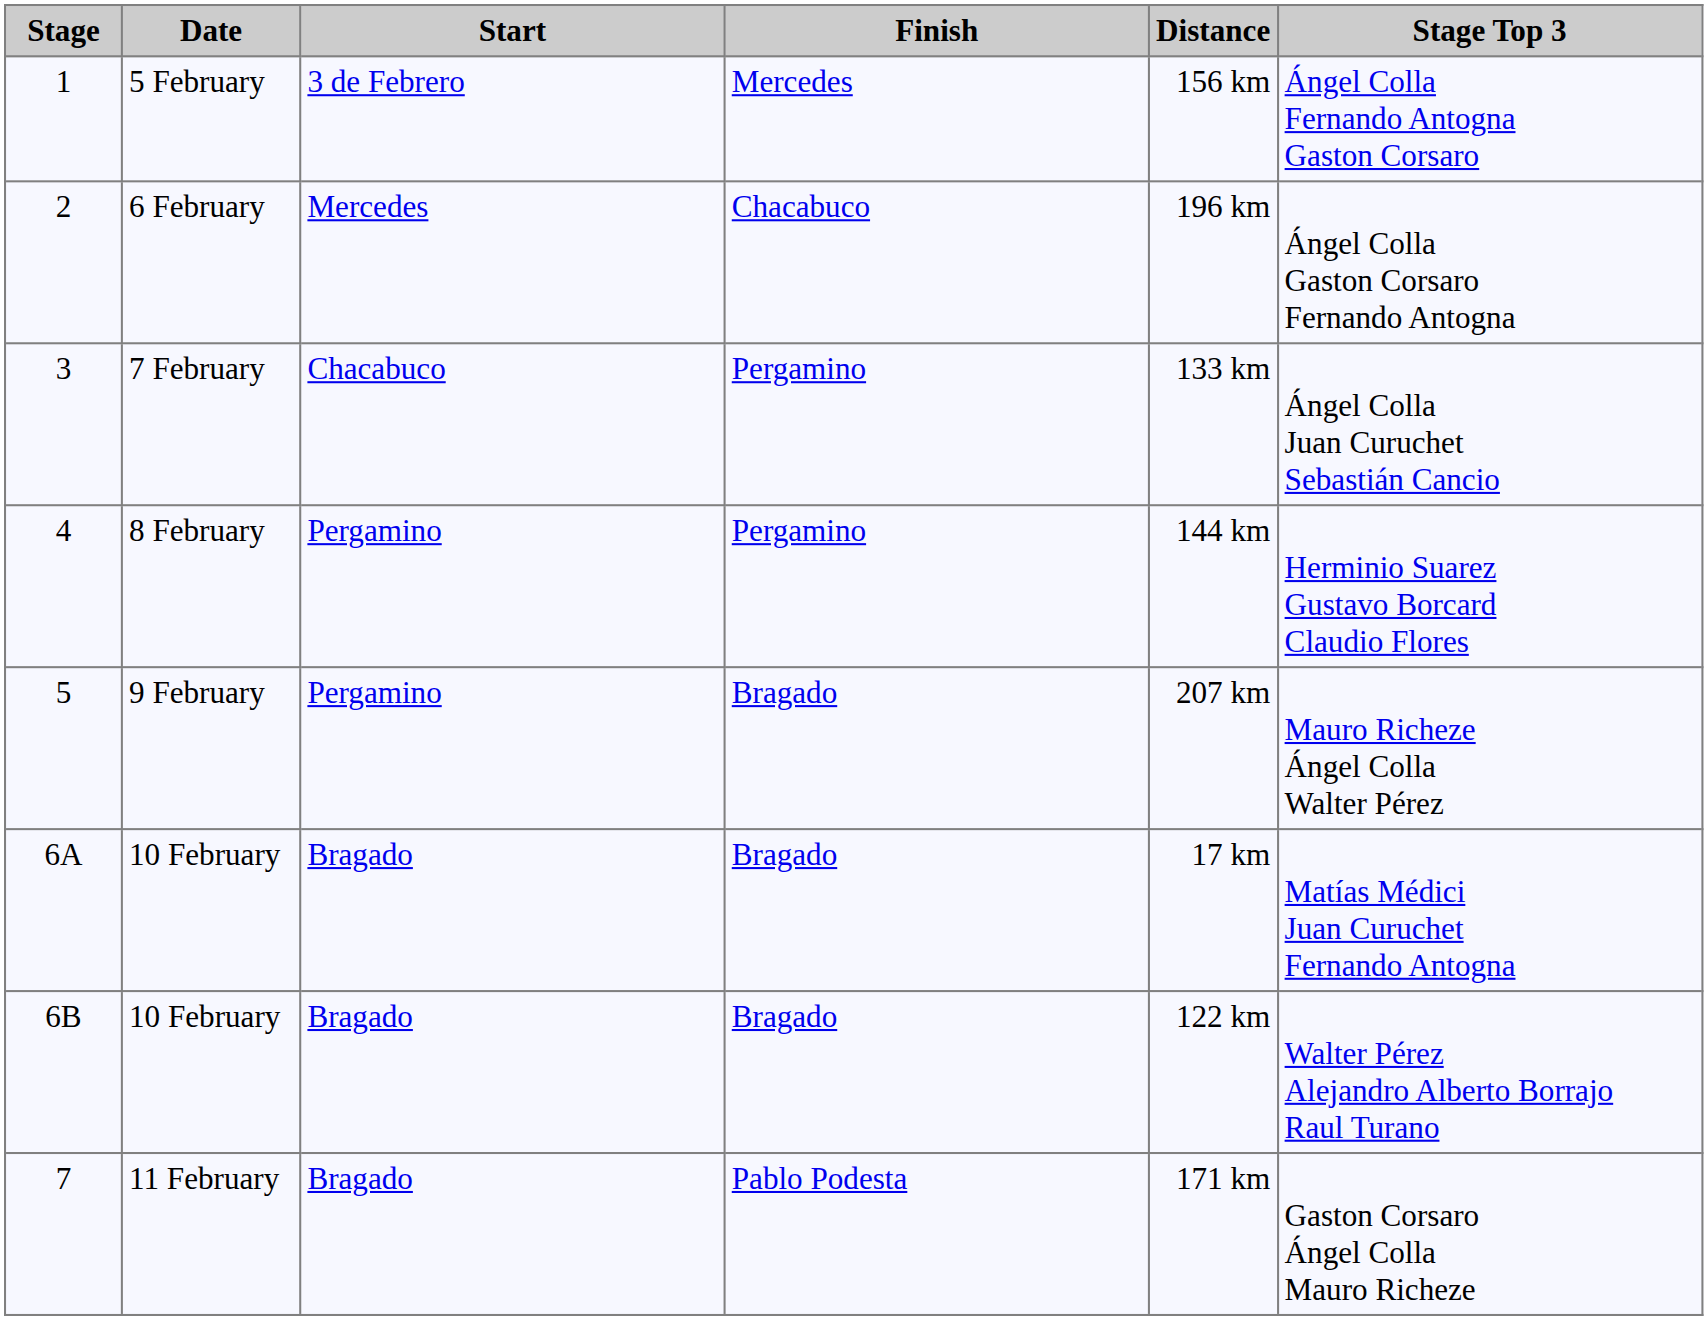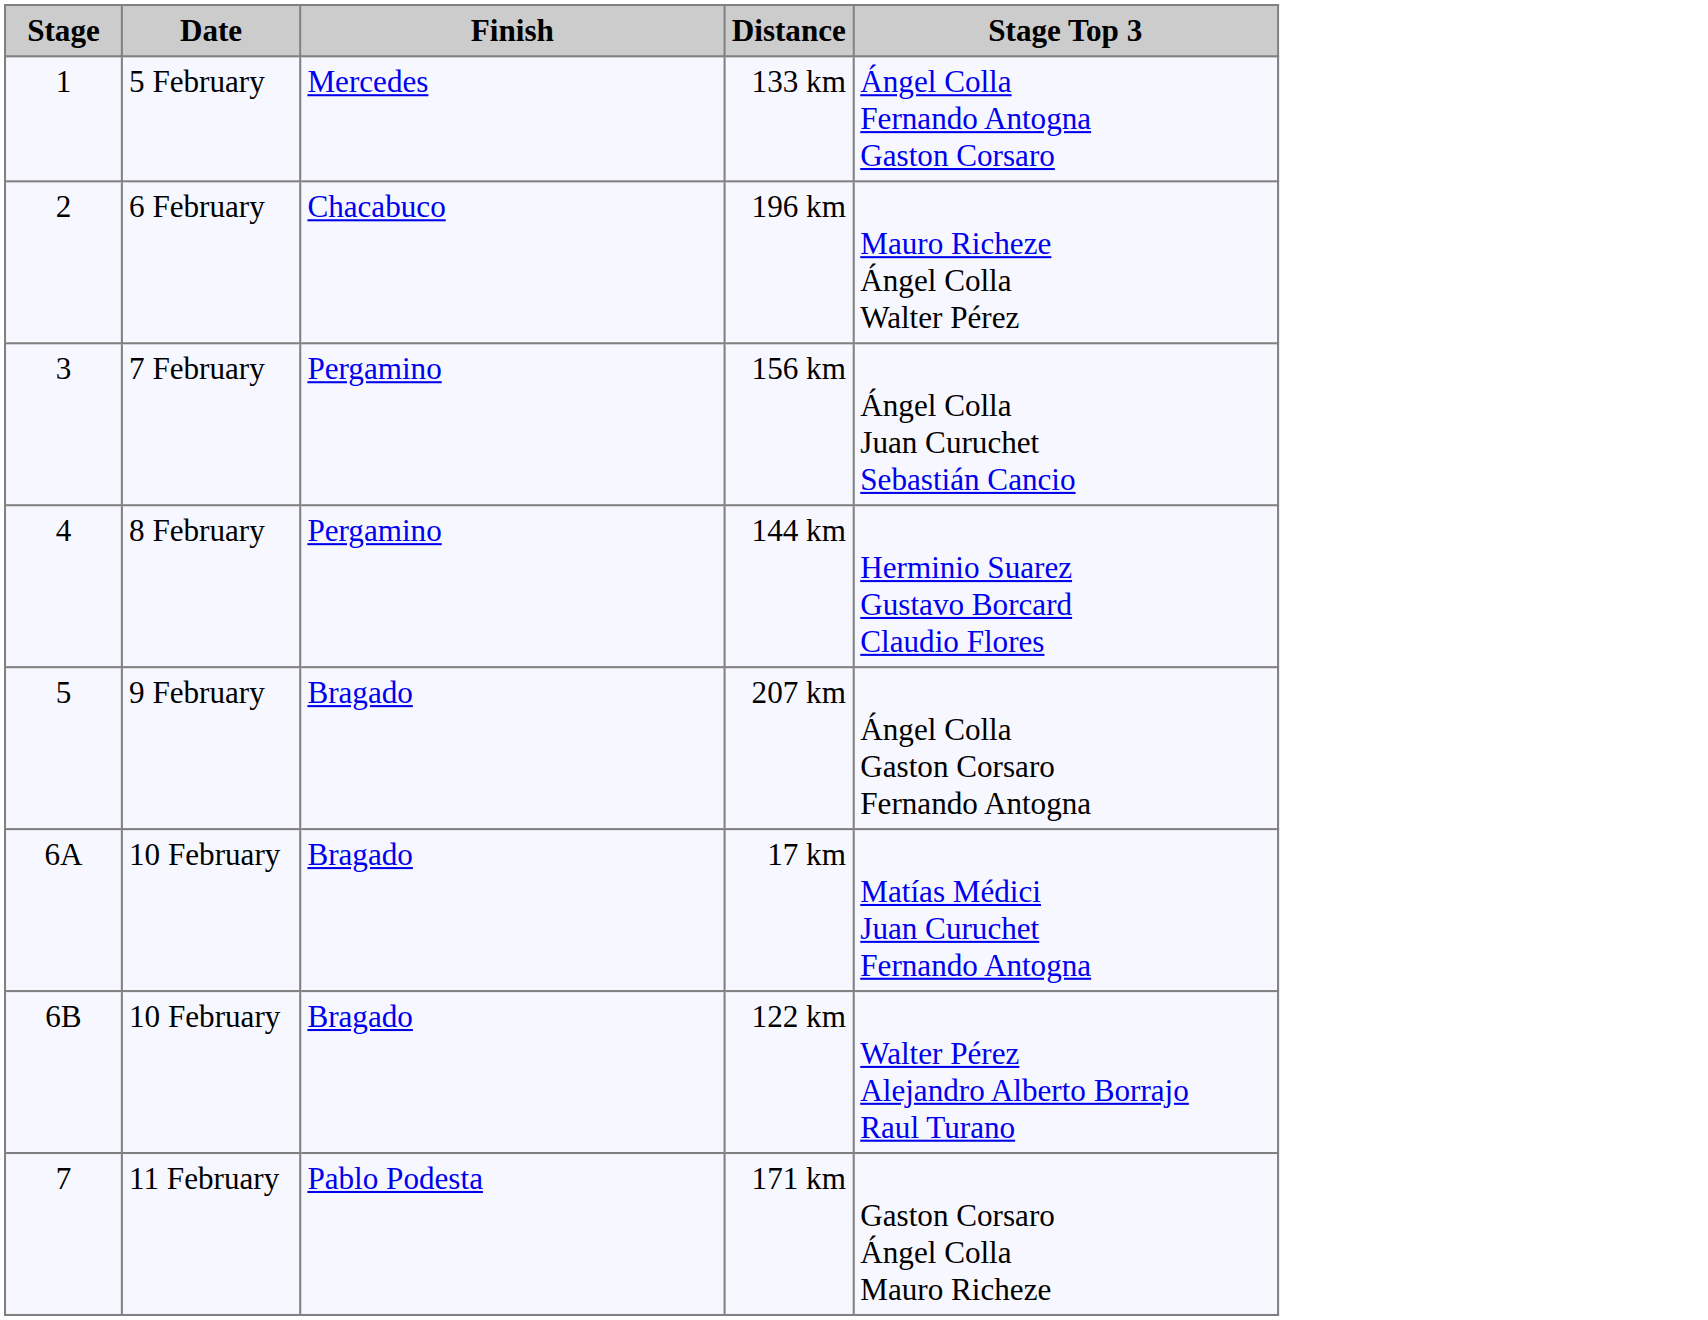- column: (512, 30)
(1223, 81) 156 km -> (799, 81) 133 km
(1400, 280) Ángel Colla Gaston Corsaro Fernando Antogna -> (956, 280) Mauro Richeze Ángel Colla Walter Pérez
(1223, 368) 133 km -> (799, 368) 156 km
(1380, 766) Mauro Richeze Ángel Colla Walter Pérez -> (976, 766) Ángel Colla Gaston Corsaro Fernando Antogna
